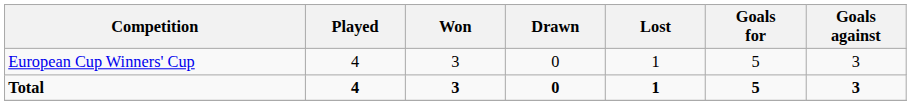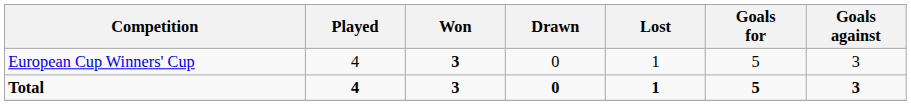(455, 61) normal -> (455, 61) bold
